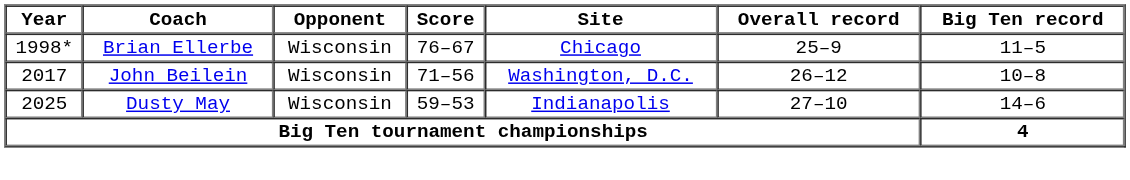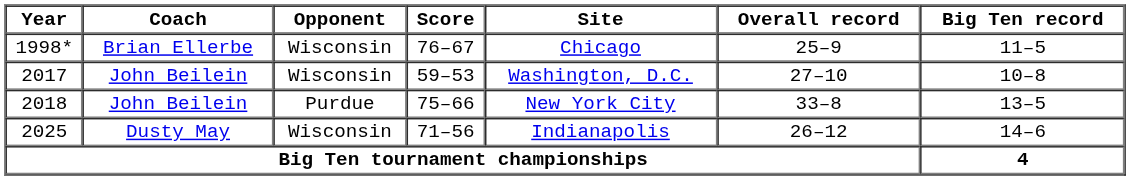(446, 76) 71–56 -> (446, 76) 59–53
(819, 76) 26–12 -> (819, 76) 27–10
+ row: (44, 104)
(446, 104) 59–53 -> (446, 132) 71–56
(819, 104) 27–10 -> (819, 132) 26–12
